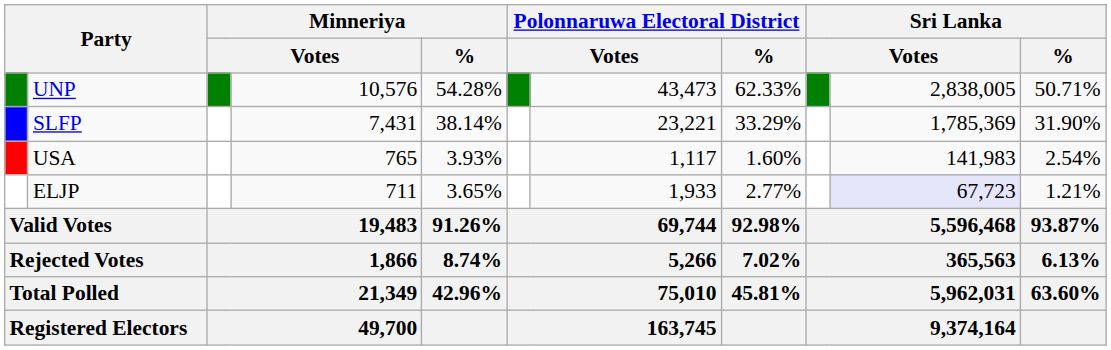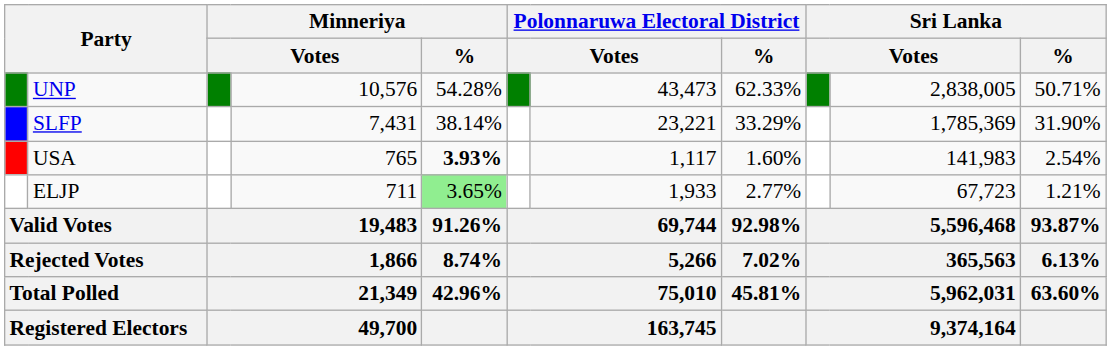(474, 157) normal -> (472, 157) bold
(474, 191) no background -> (474, 191) lightgreen background
(986, 191) lavender background -> (986, 191) no background
